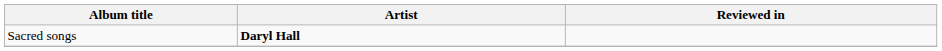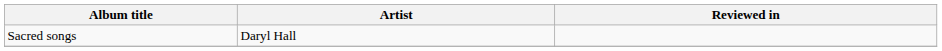(270, 35) bold -> (268, 35) normal
